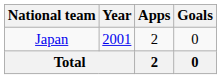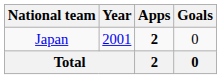(154, 39) normal -> (154, 39) bold
